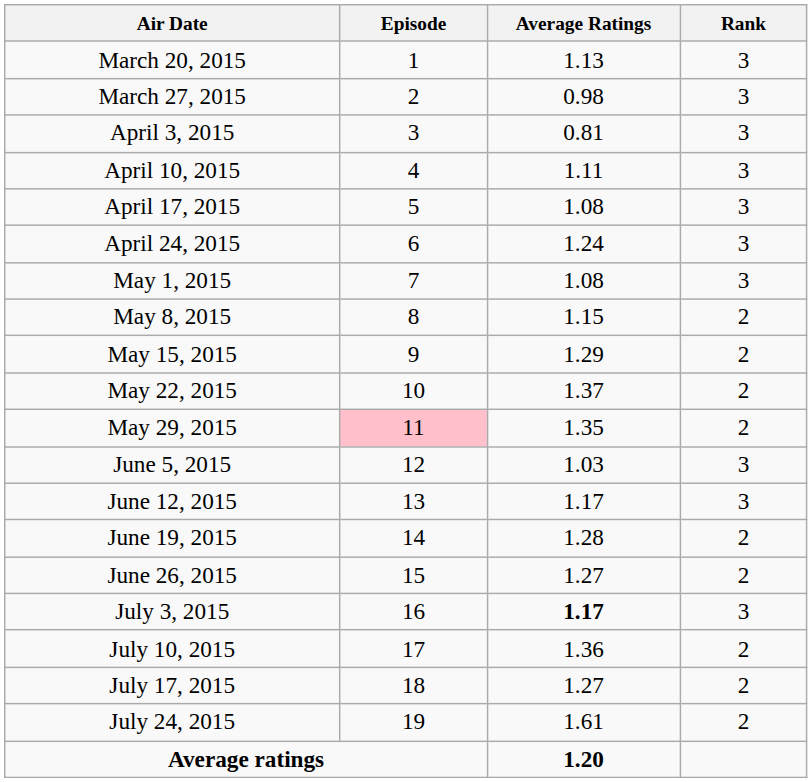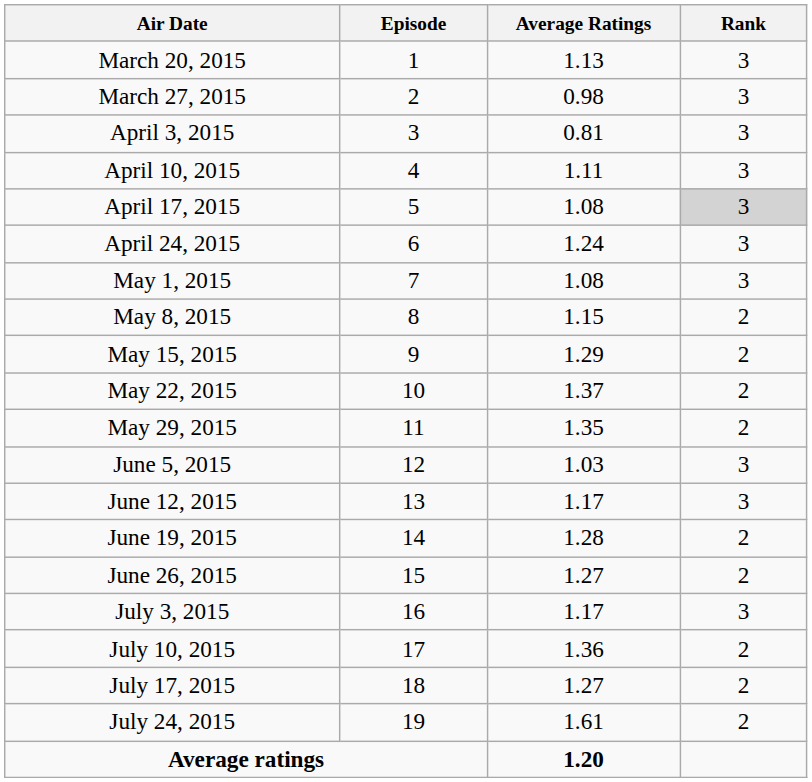(743, 206) no background -> (743, 206) lightgrey background
(414, 427) pink background -> (414, 427) no background
(584, 611) bold -> (584, 611) normal
